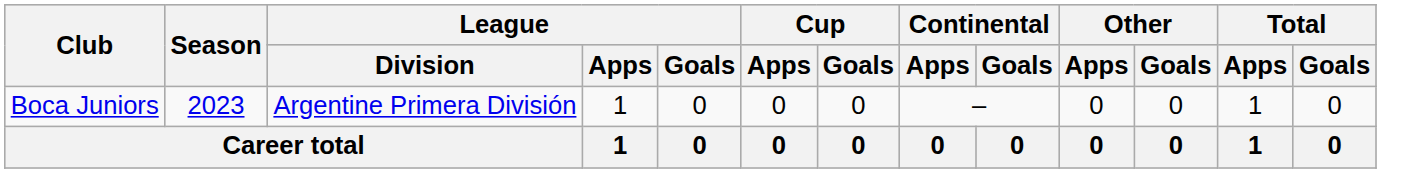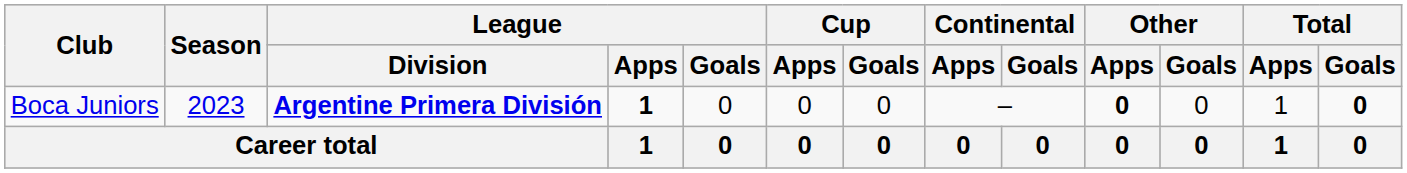(425, 106) normal -> (438, 106) bold
(620, 106) normal -> (646, 106) bold
(1096, 106) normal -> (1122, 106) bold
(1335, 106) normal -> (1360, 106) bold
